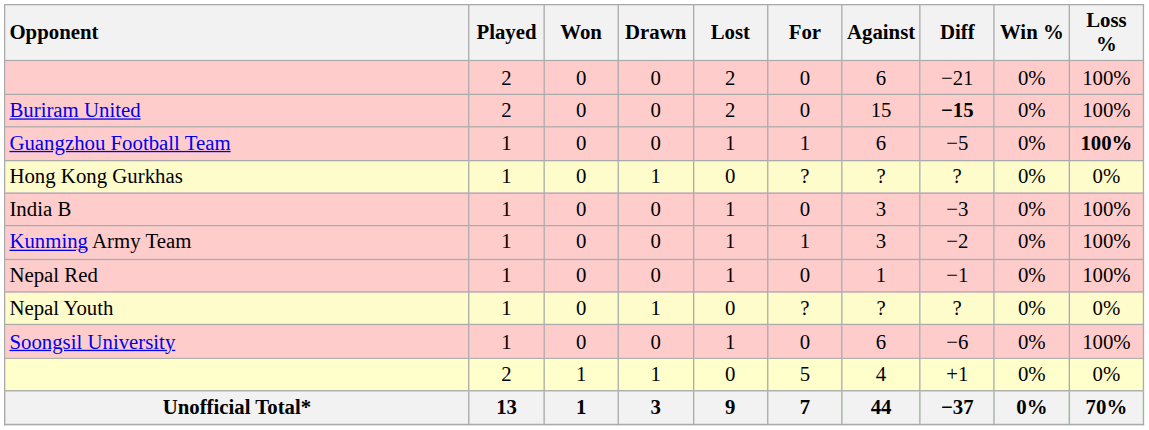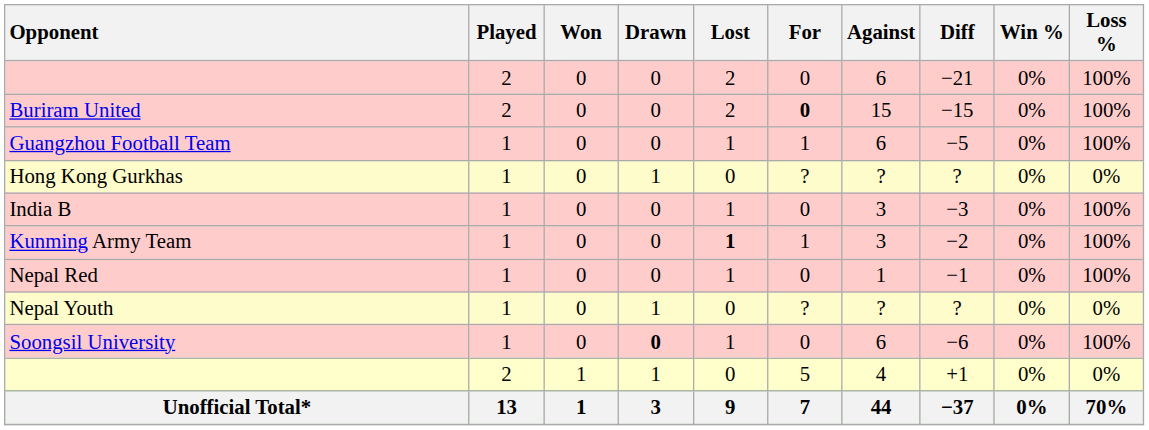(805, 110) normal -> (805, 110) bold
(957, 110) bold -> (957, 110) normal
(1106, 143) bold -> (1106, 143) normal
(730, 242) normal -> (730, 242) bold
(656, 341) normal -> (656, 341) bold
